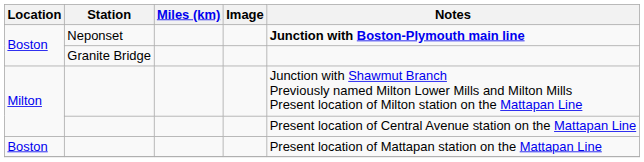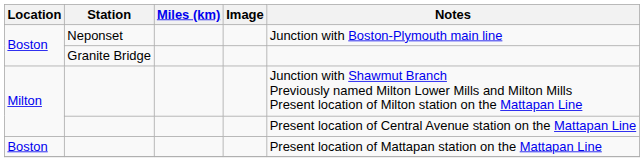(397, 35) bold -> (386, 35) normal
